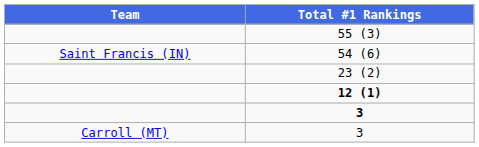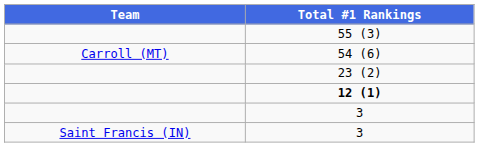(125, 54) Saint Francis (IN) -> (125, 54) Carroll (MT)
(360, 113) bold -> (360, 113) normal
(125, 133) Carroll (MT) -> (125, 133) Saint Francis (IN)
